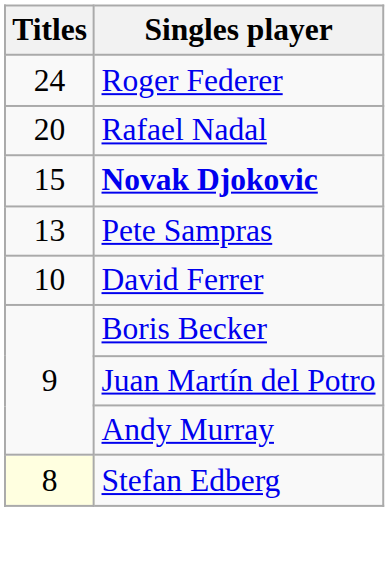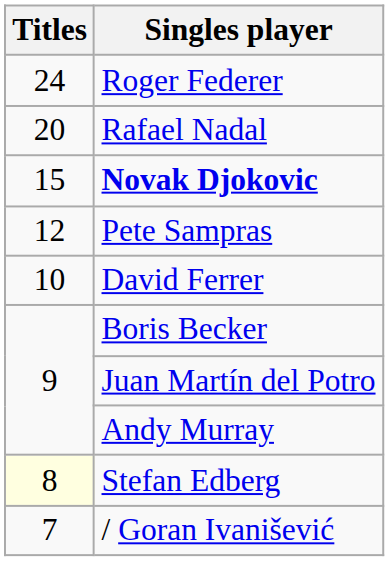(50, 229) 13 -> (50, 229) 12
+ row: (218, 529)
